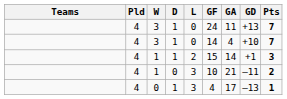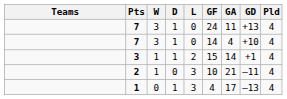columns swapped: (136, 12) <-> (272, 12)
